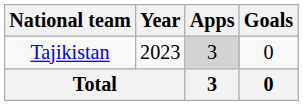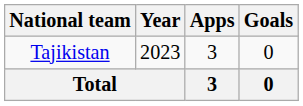(212, 52) lightgrey background -> (212, 52) no background
